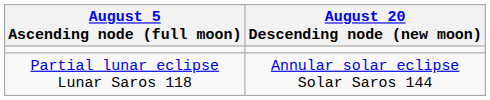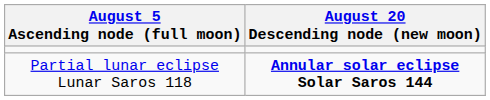(365, 74) normal -> (365, 74) bold
